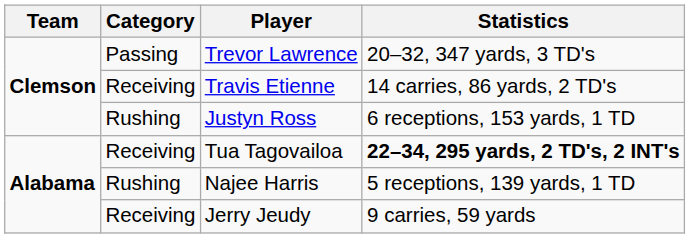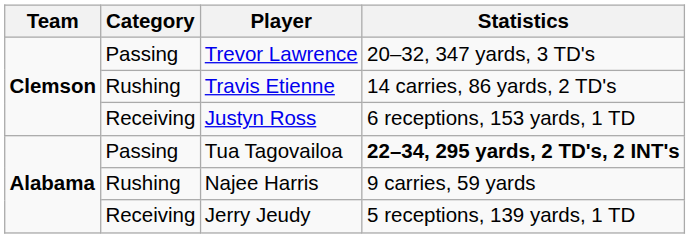(150, 86) Receiving -> (143, 86) Rushing
(143, 118) Rushing -> (150, 118) Receiving
(150, 151) Receiving -> (142, 151) Passing
(501, 183) 5 receptions, 139 yards, 1 TD -> (451, 183) 9 carries, 59 yards
(451, 216) 9 carries, 59 yards -> (501, 216) 5 receptions, 139 yards, 1 TD
